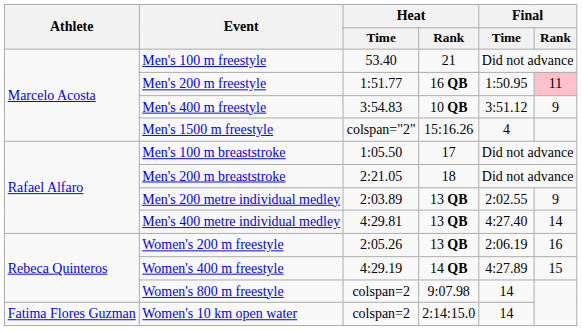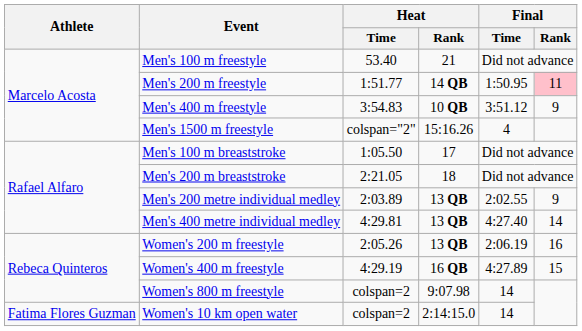(449, 84) 16 QB -> (449, 84) 14 QB
(449, 268) 14 QB -> (449, 268) 16 QB
